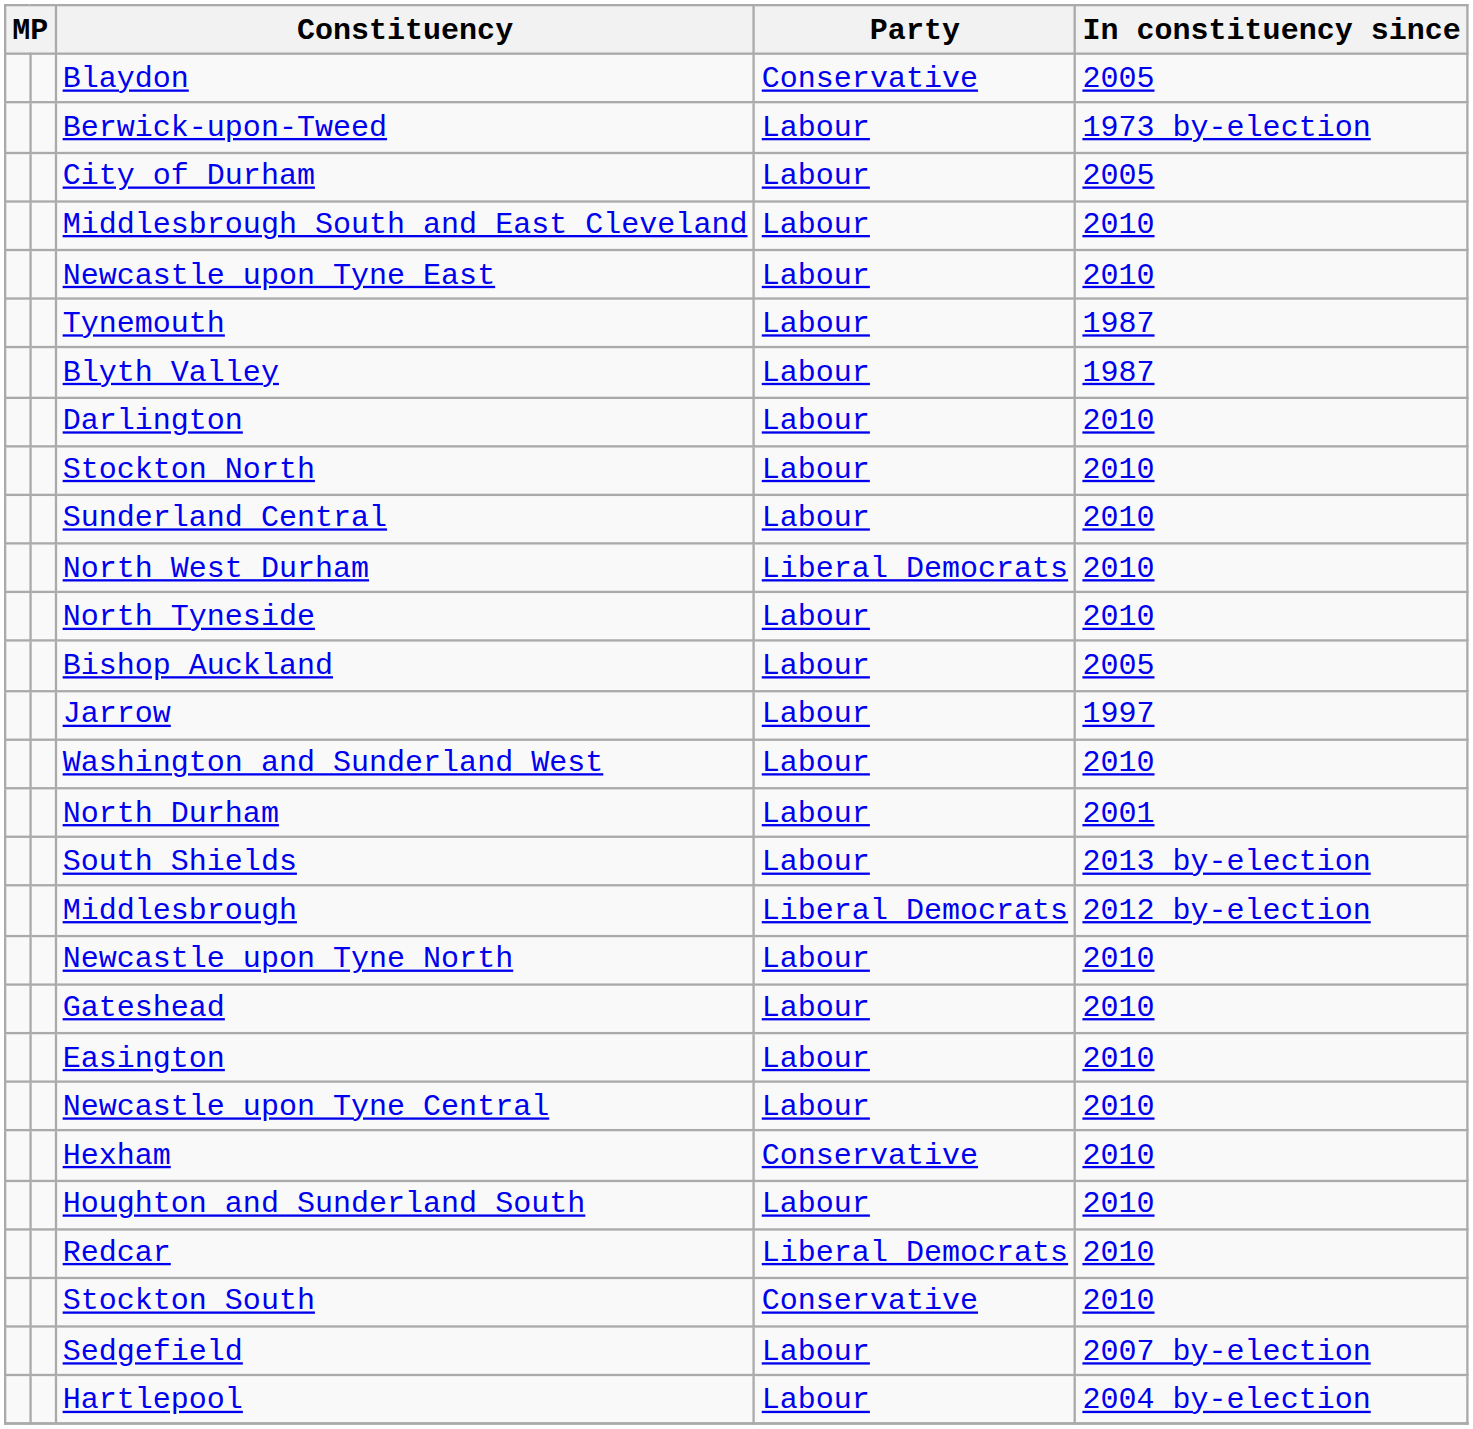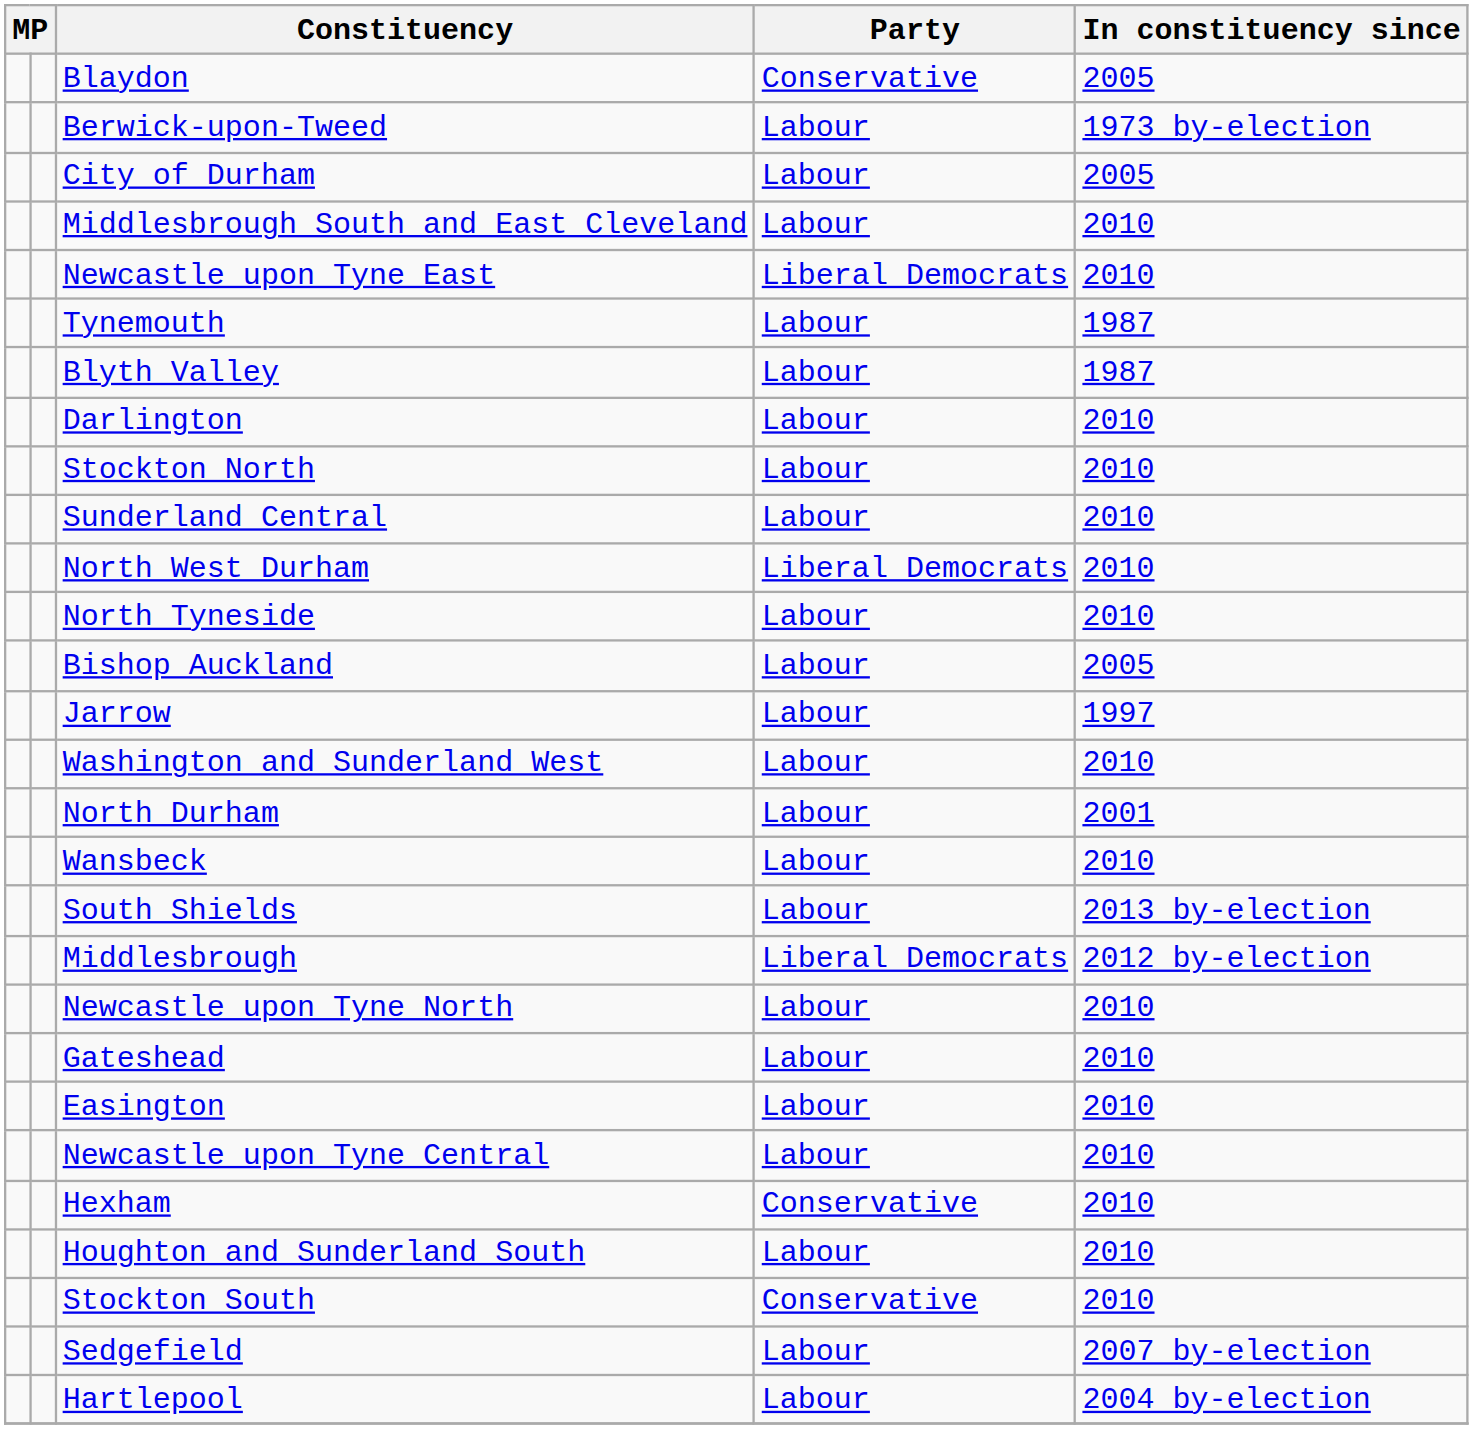(816, 274) Labour -> (915, 274) Liberal Democrats
+ row: (135, 862)
- row: (117, 1253)
